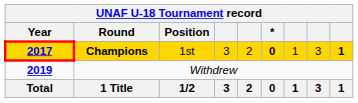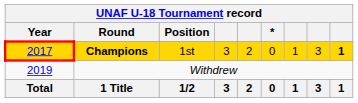(40, 51) bold -> (40, 51) normal
(272, 51) bold -> (272, 51) normal
(40, 71) bold -> (40, 71) normal
